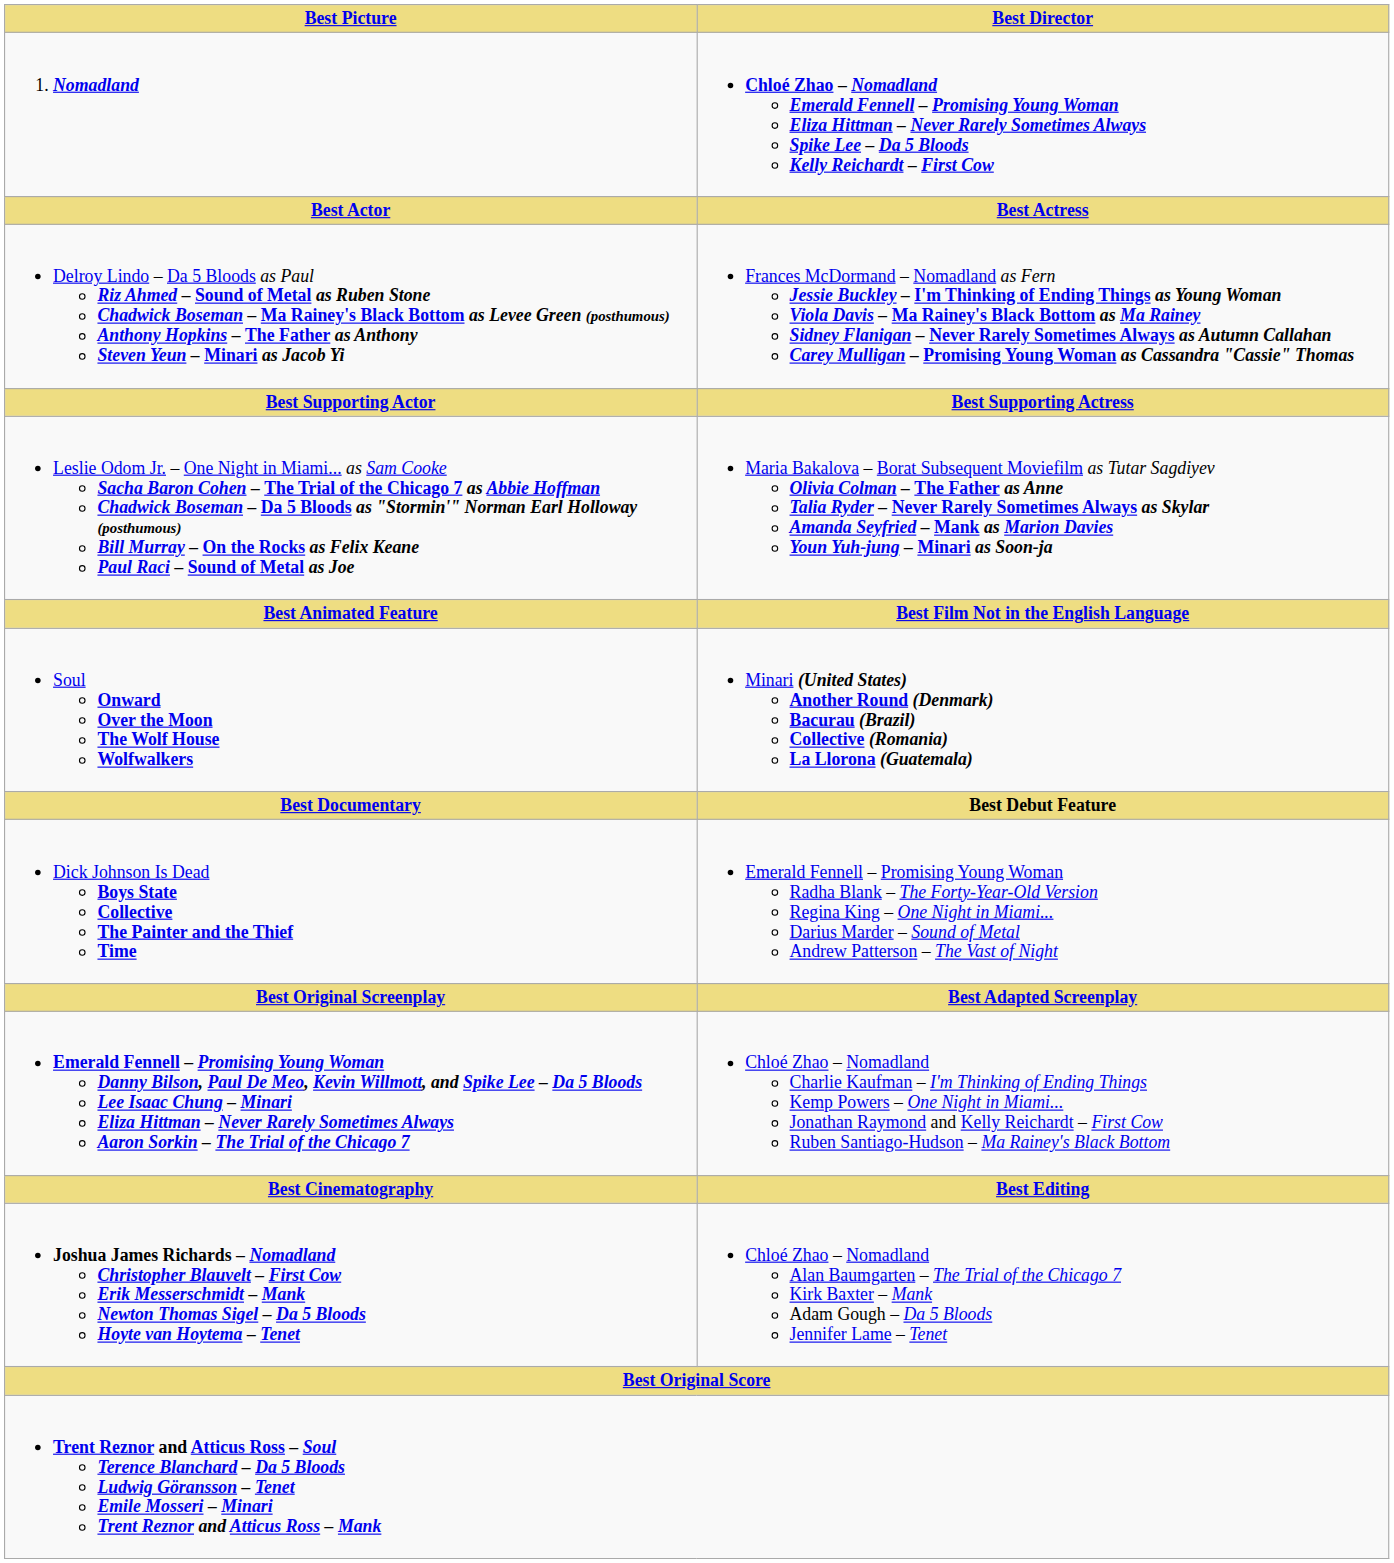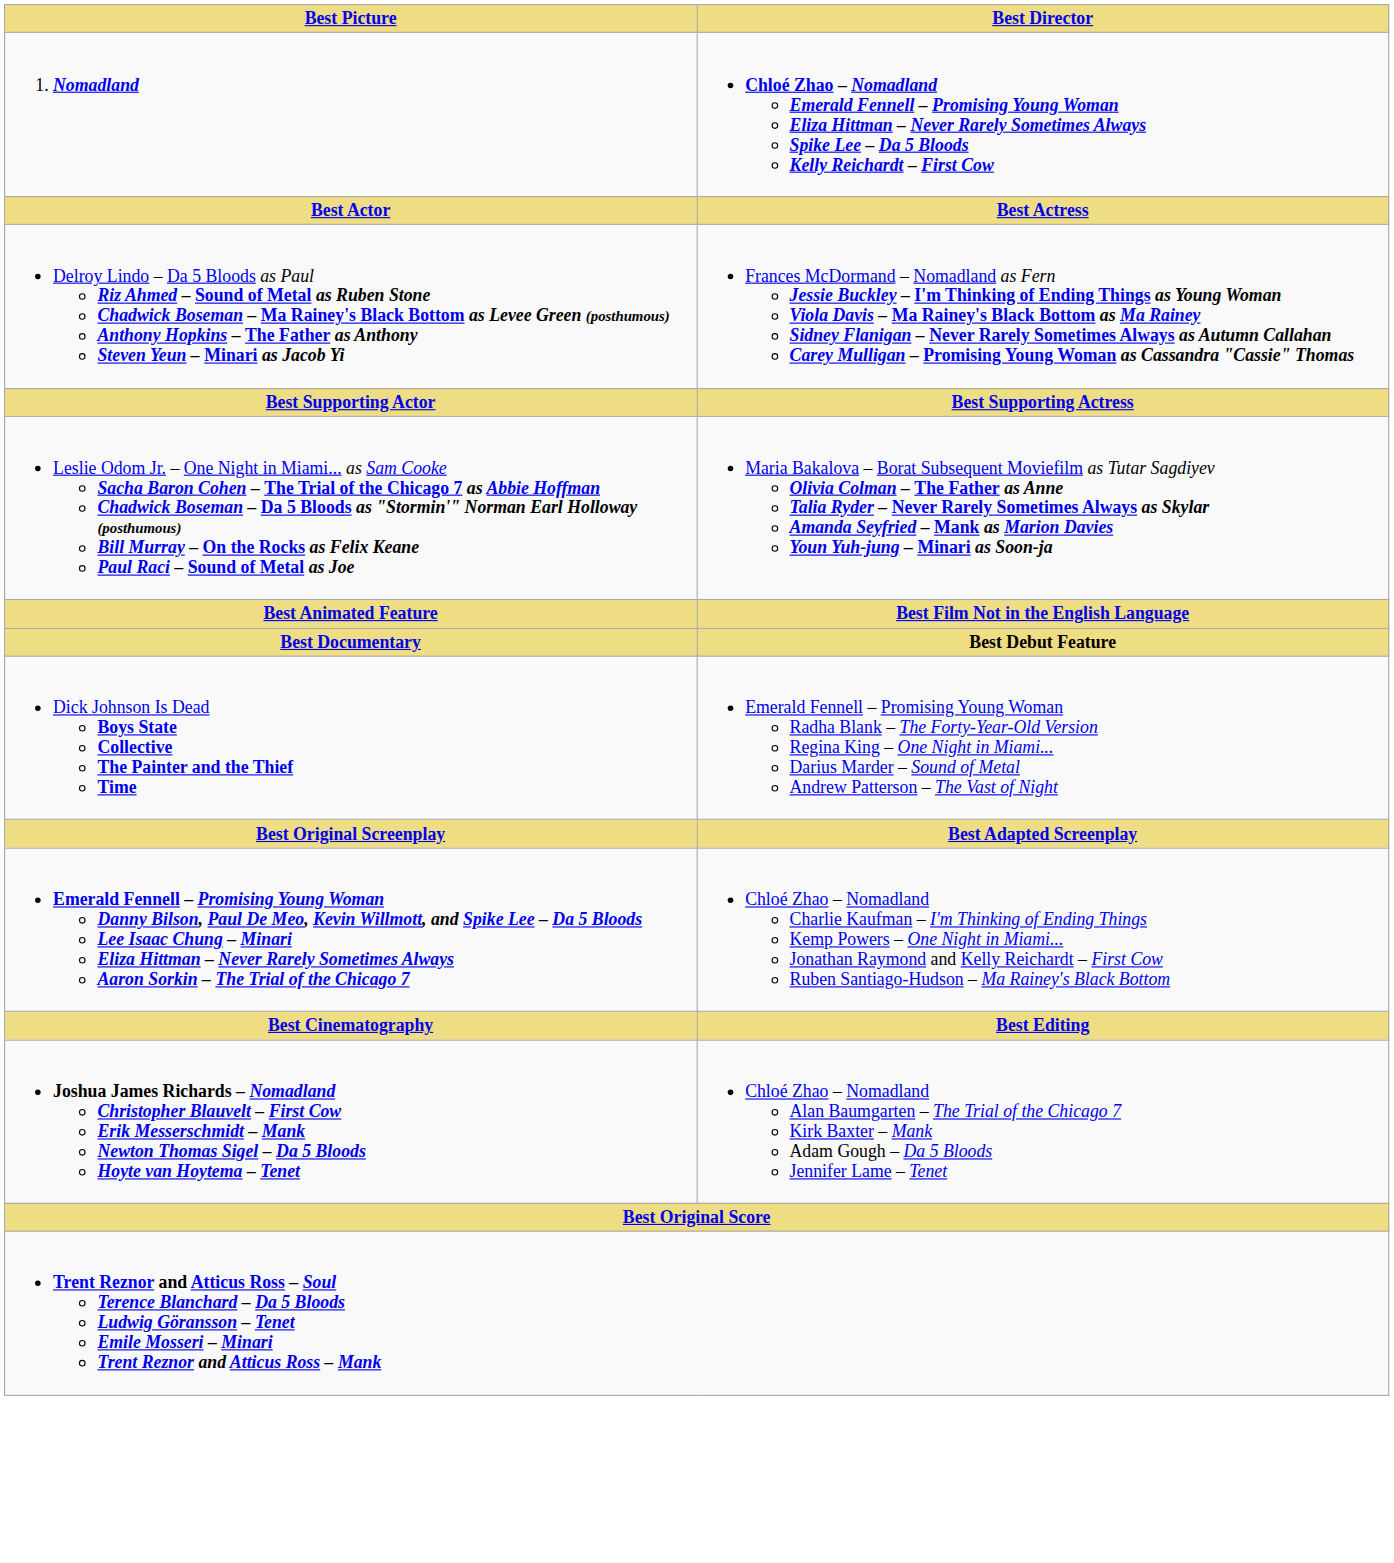- row: (351, 720)
